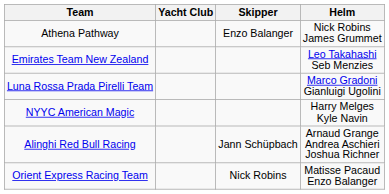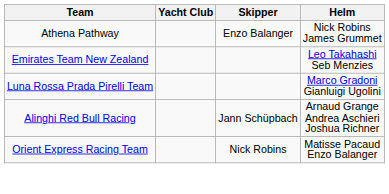- row: (80, 113)
